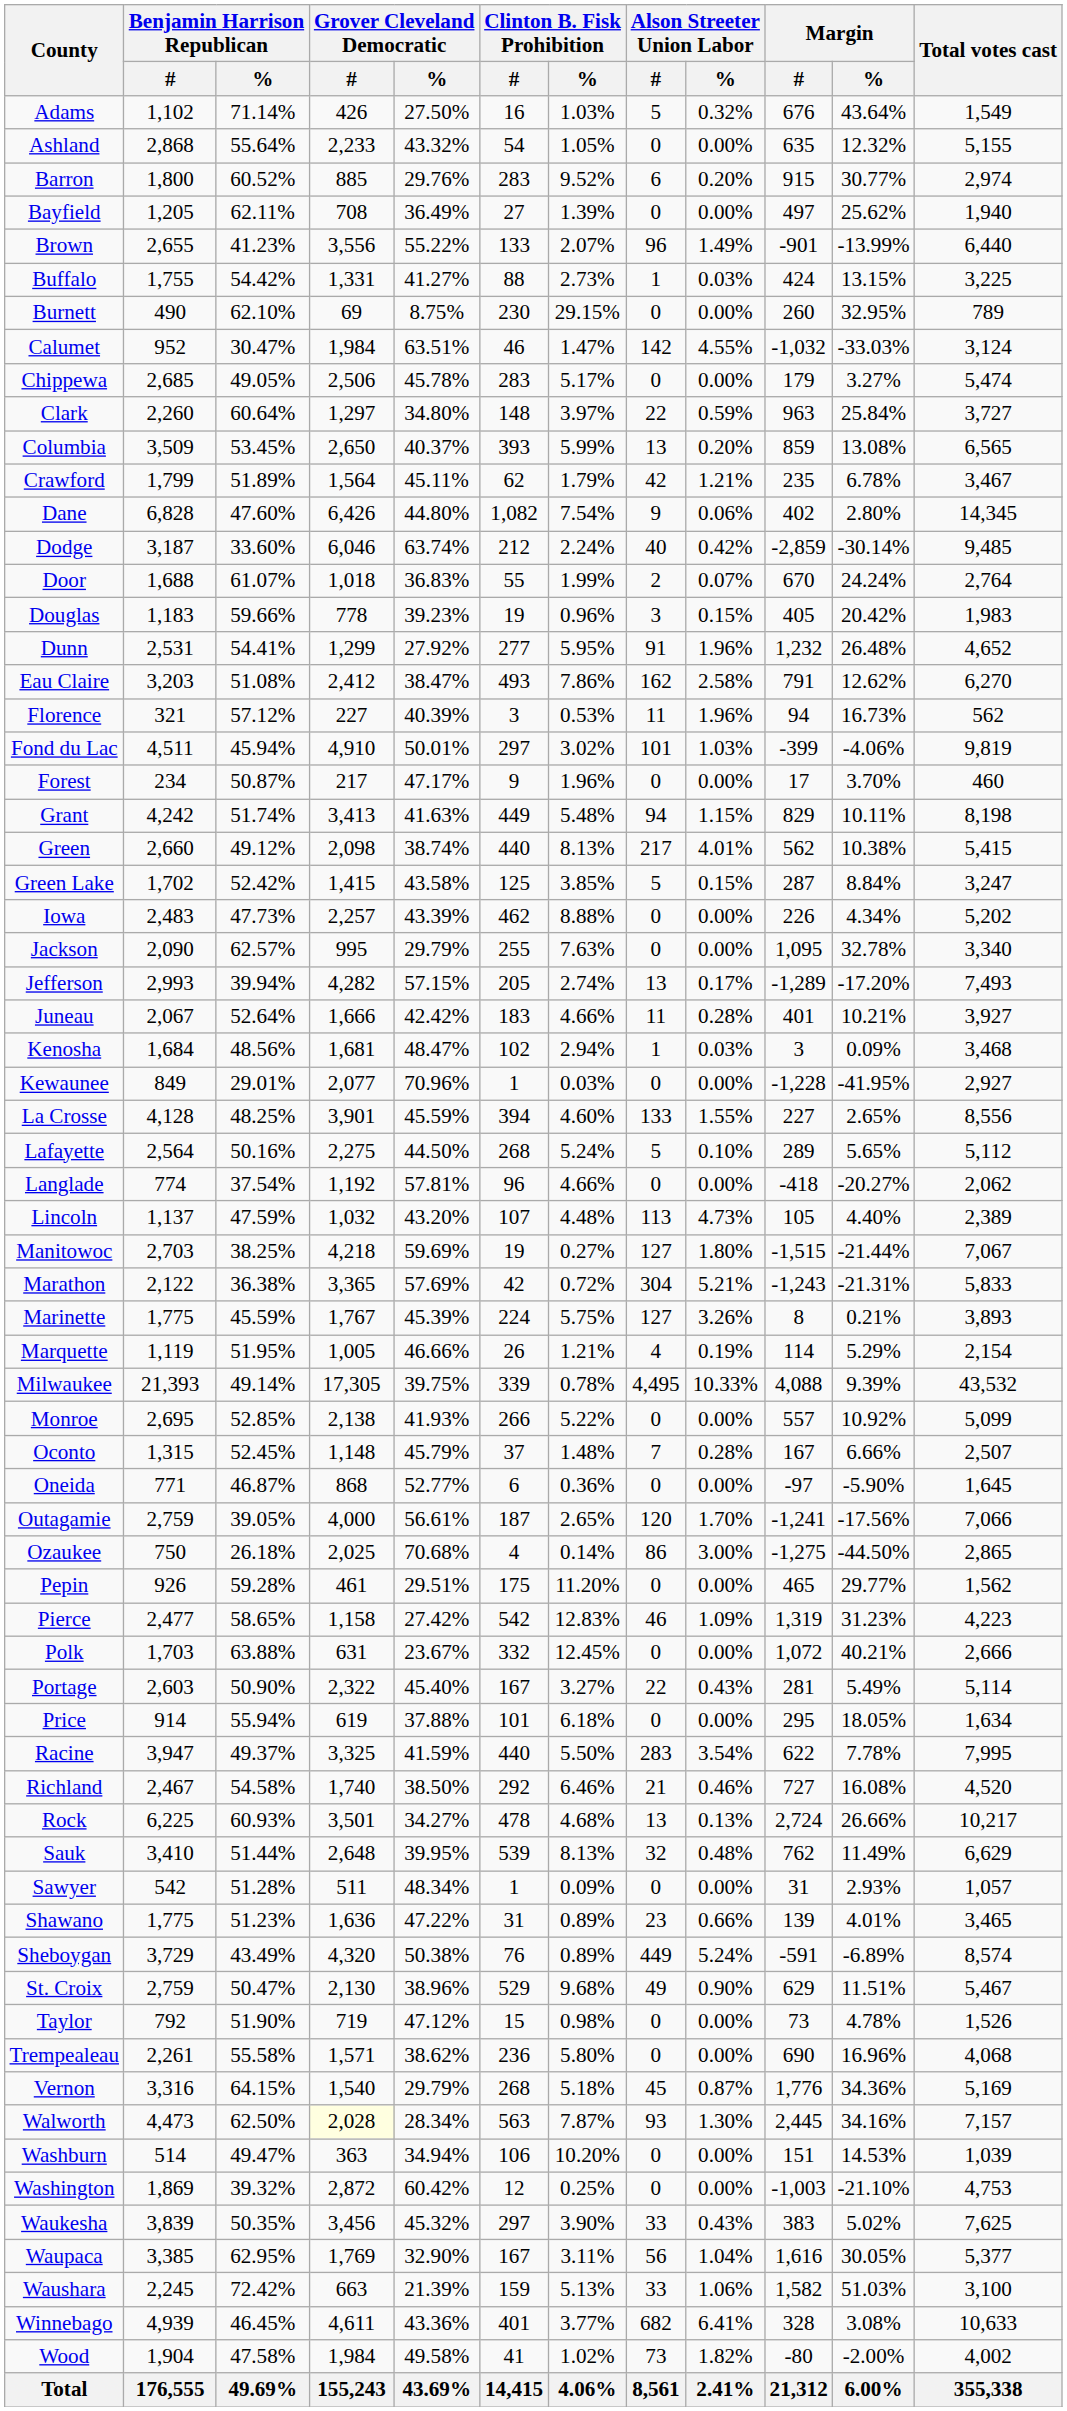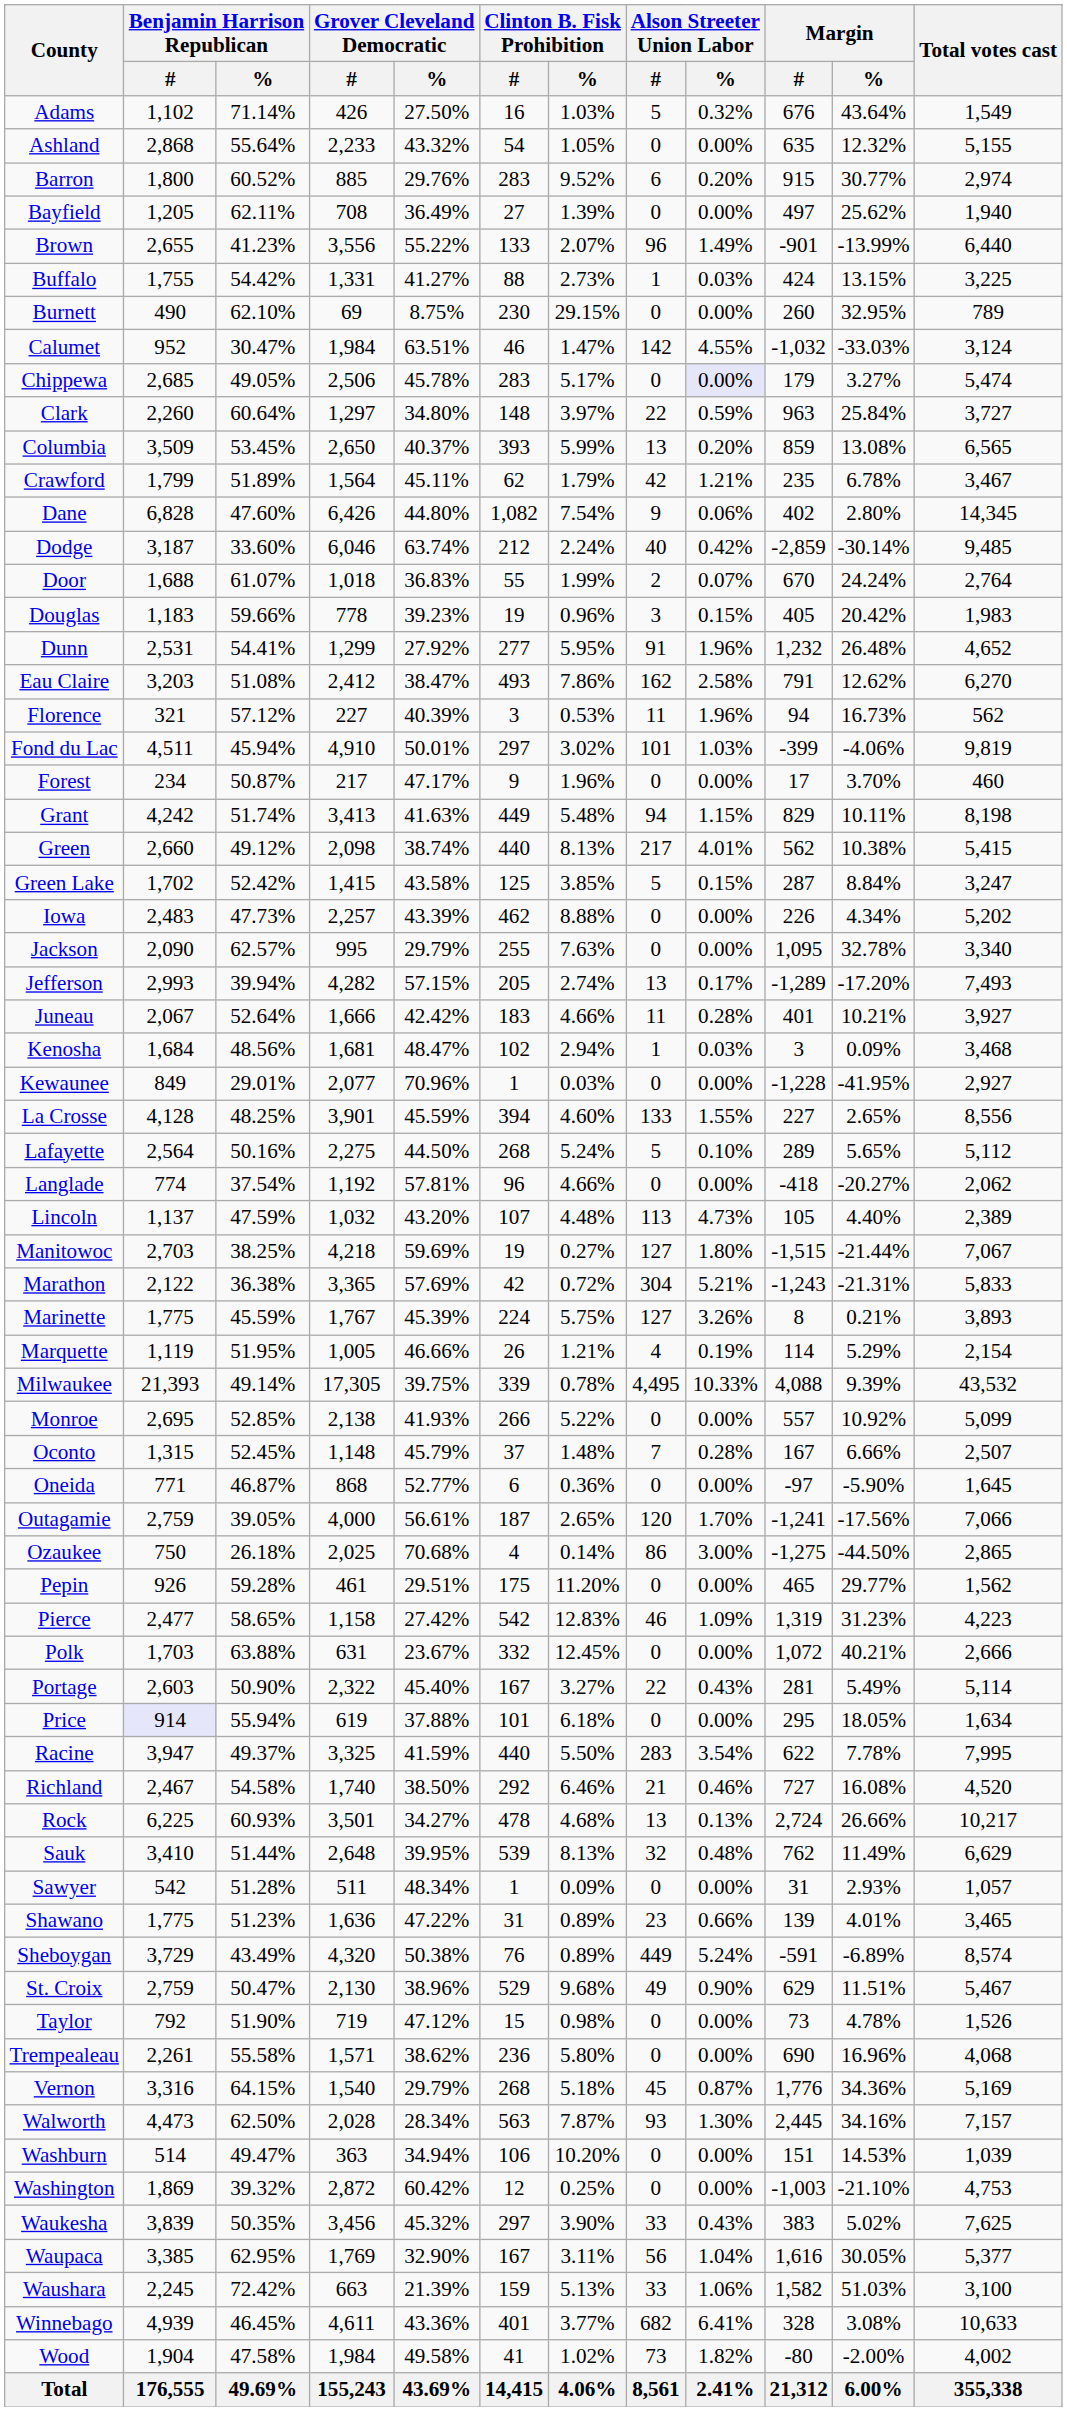(725, 379) no background -> (725, 379) lavender background
(170, 1719) no background -> (170, 1719) lavender background
(352, 2121) lightyellow background -> (352, 2121) no background
